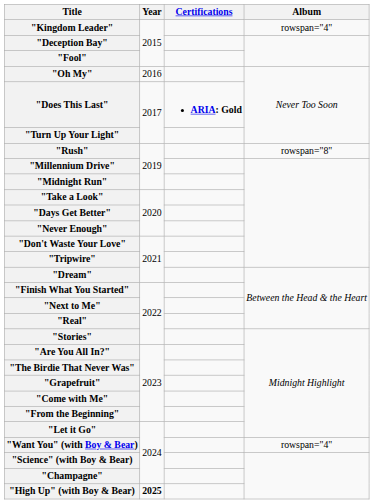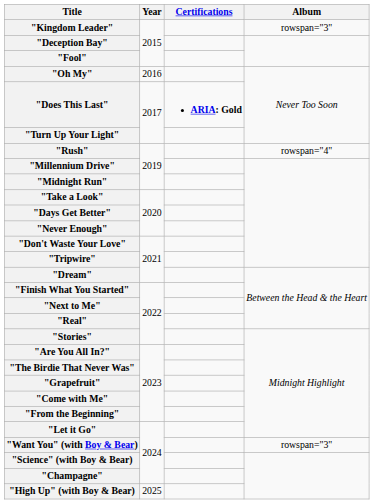(307, 27) rowspan="4" -> (307, 27) rowspan="3"
(307, 151) rowspan="8" -> (307, 151) rowspan="4"
(307, 445) rowspan="4" -> (307, 445) rowspan="3"
(152, 491) bold -> (152, 491) normal
